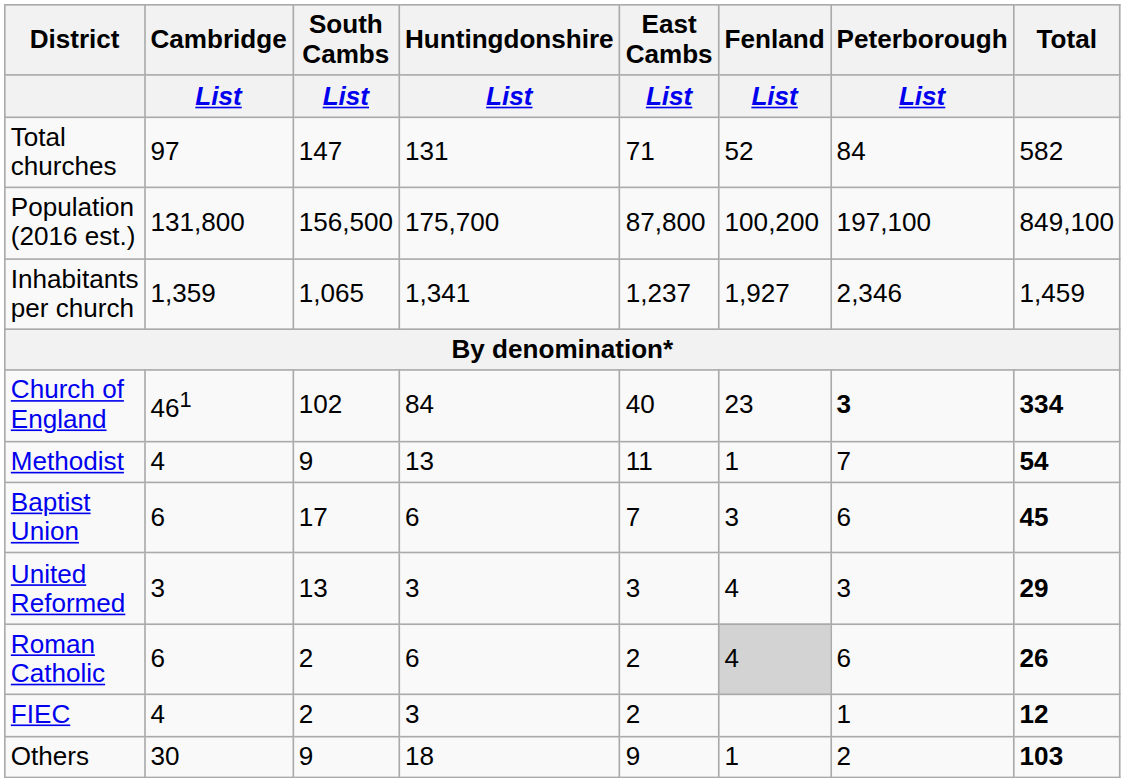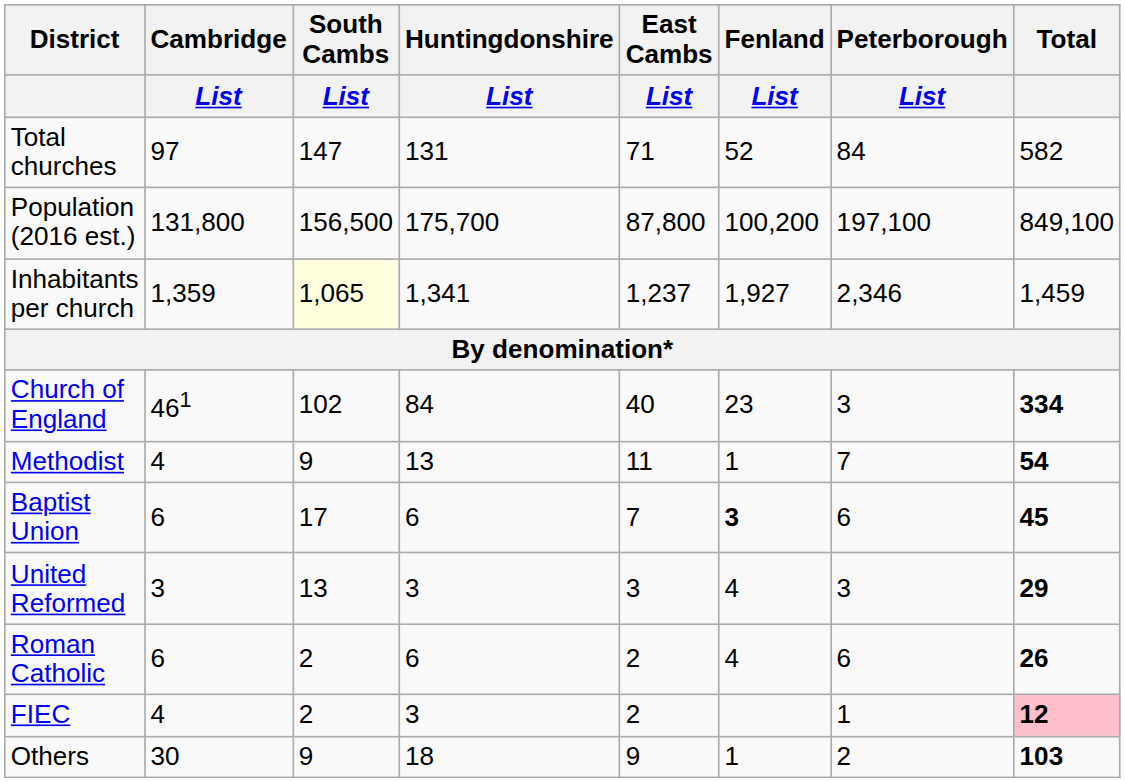(331, 293) no background -> (331, 293) lightyellow background
(844, 405) bold -> (844, 405) normal
(732, 517) normal -> (732, 517) bold
(732, 658) lightgrey background -> (732, 658) no background
(1034, 714) no background -> (1034, 714) pink background
